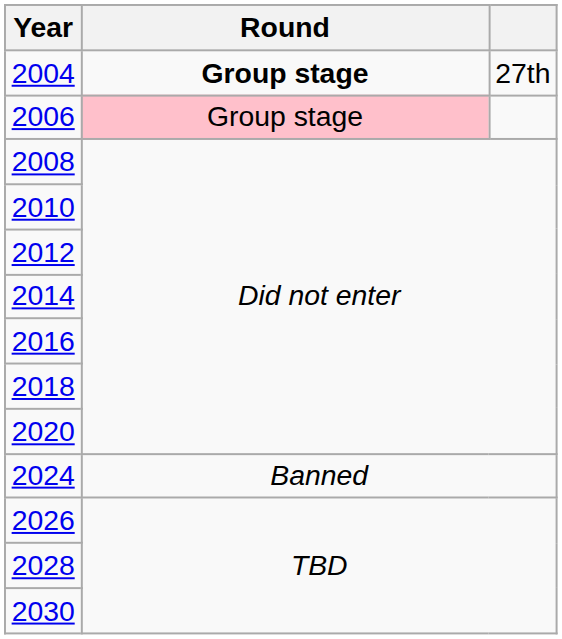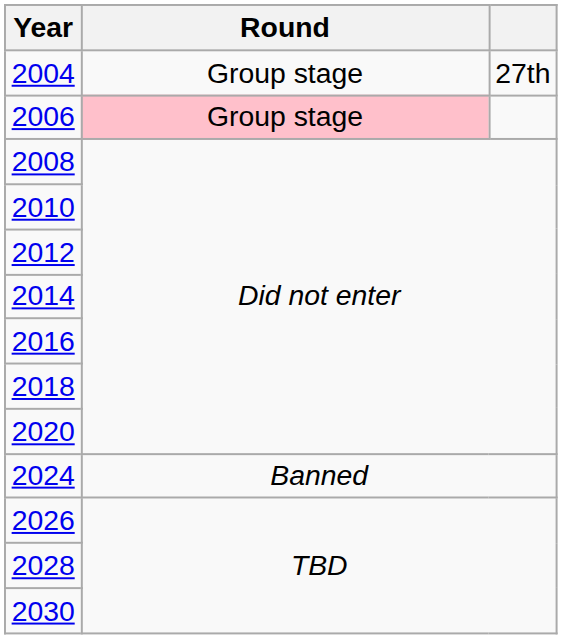(285, 73) bold -> (285, 73) normal
